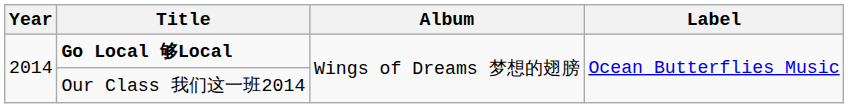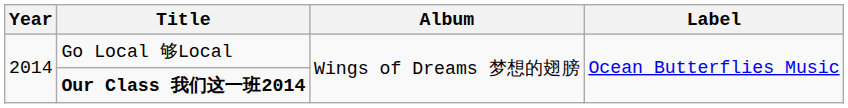(147, 52) bold -> (147, 52) normal
(183, 86) normal -> (183, 86) bold
